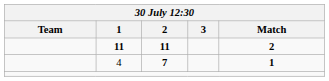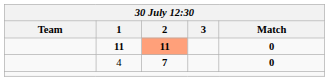(165, 46) no background -> (165, 46) lightsalmon background
(272, 46) 2 -> (272, 46) 0
(272, 63) 1 -> (272, 63) 0
